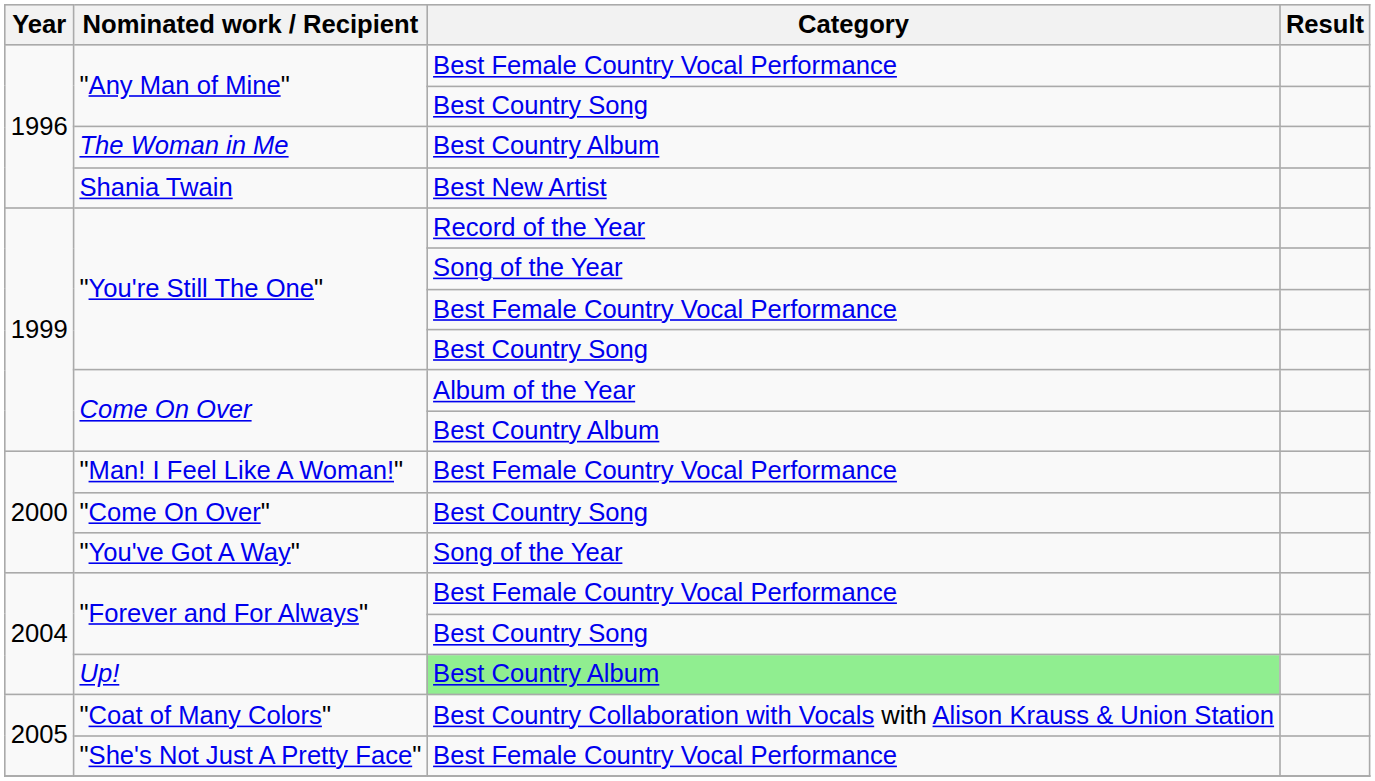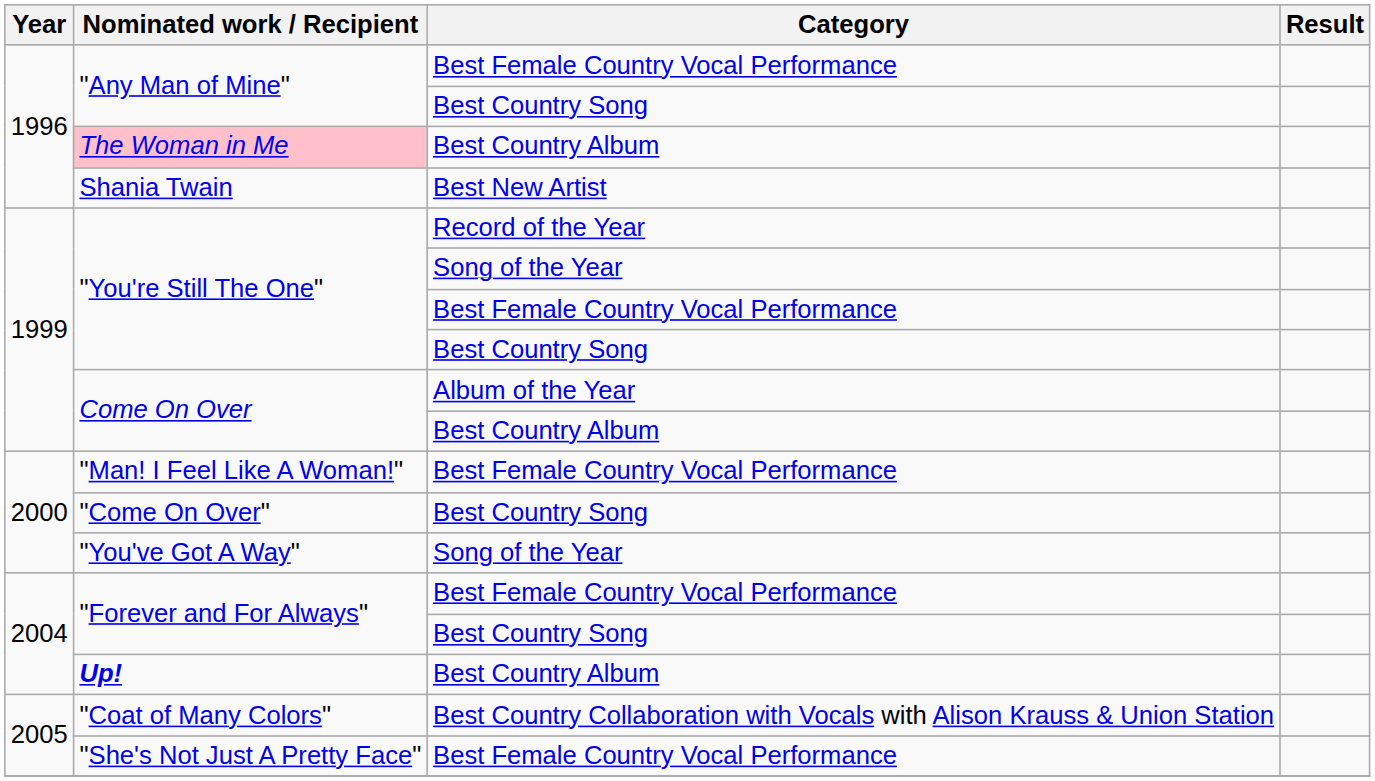(184, 146) no background -> (184, 146) pink background
(99, 674) normal -> (101, 674) bold
(546, 674) lightgreen background -> (546, 674) no background
